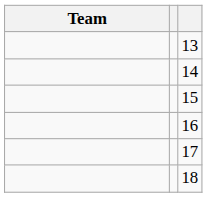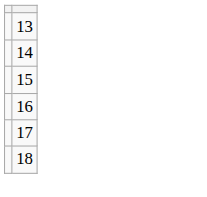- column: (87, 18)
